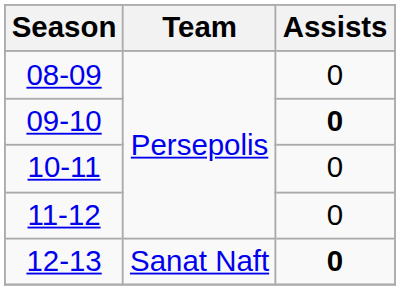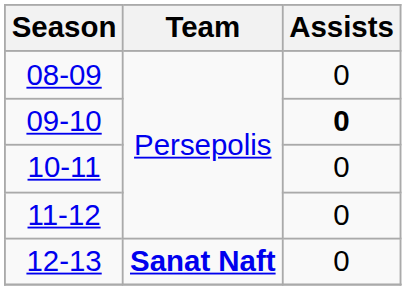(200, 261) normal -> (203, 261) bold
(335, 261) bold -> (342, 261) normal
